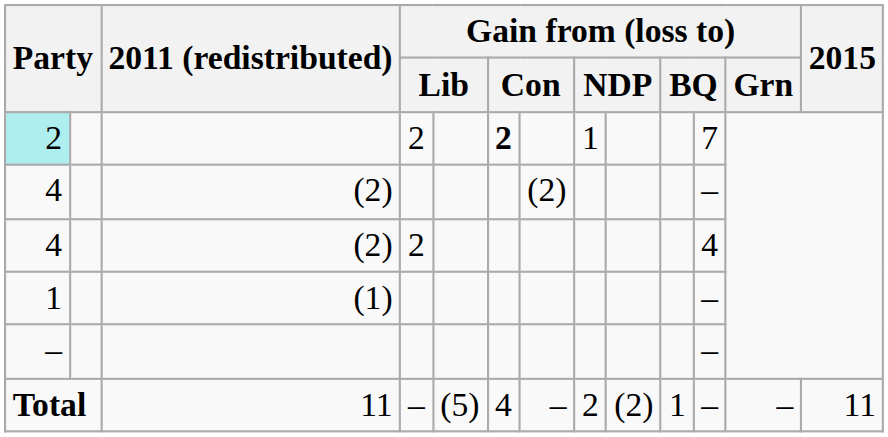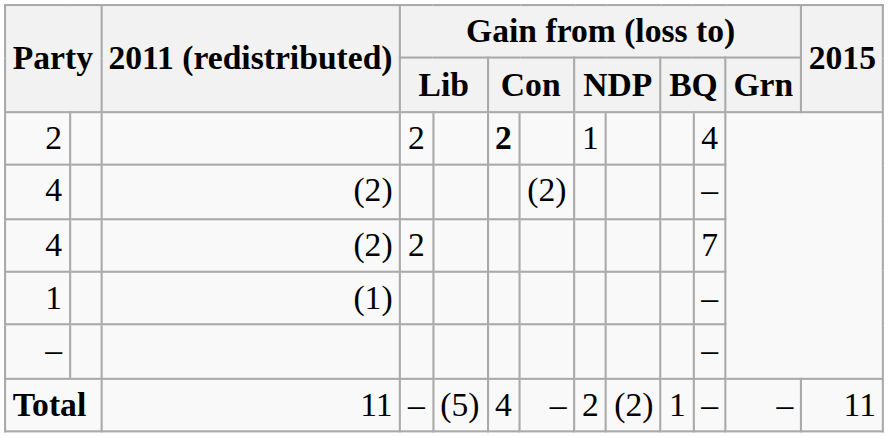(54, 137) paleturquoise background -> (54, 137) no background
(710, 137) 7 -> (710, 137) 4
(710, 244) 4 -> (710, 244) 7
